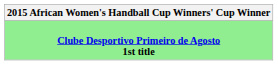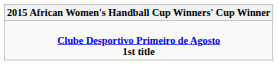(139, 46) lightgreen background -> (139, 46) no background
